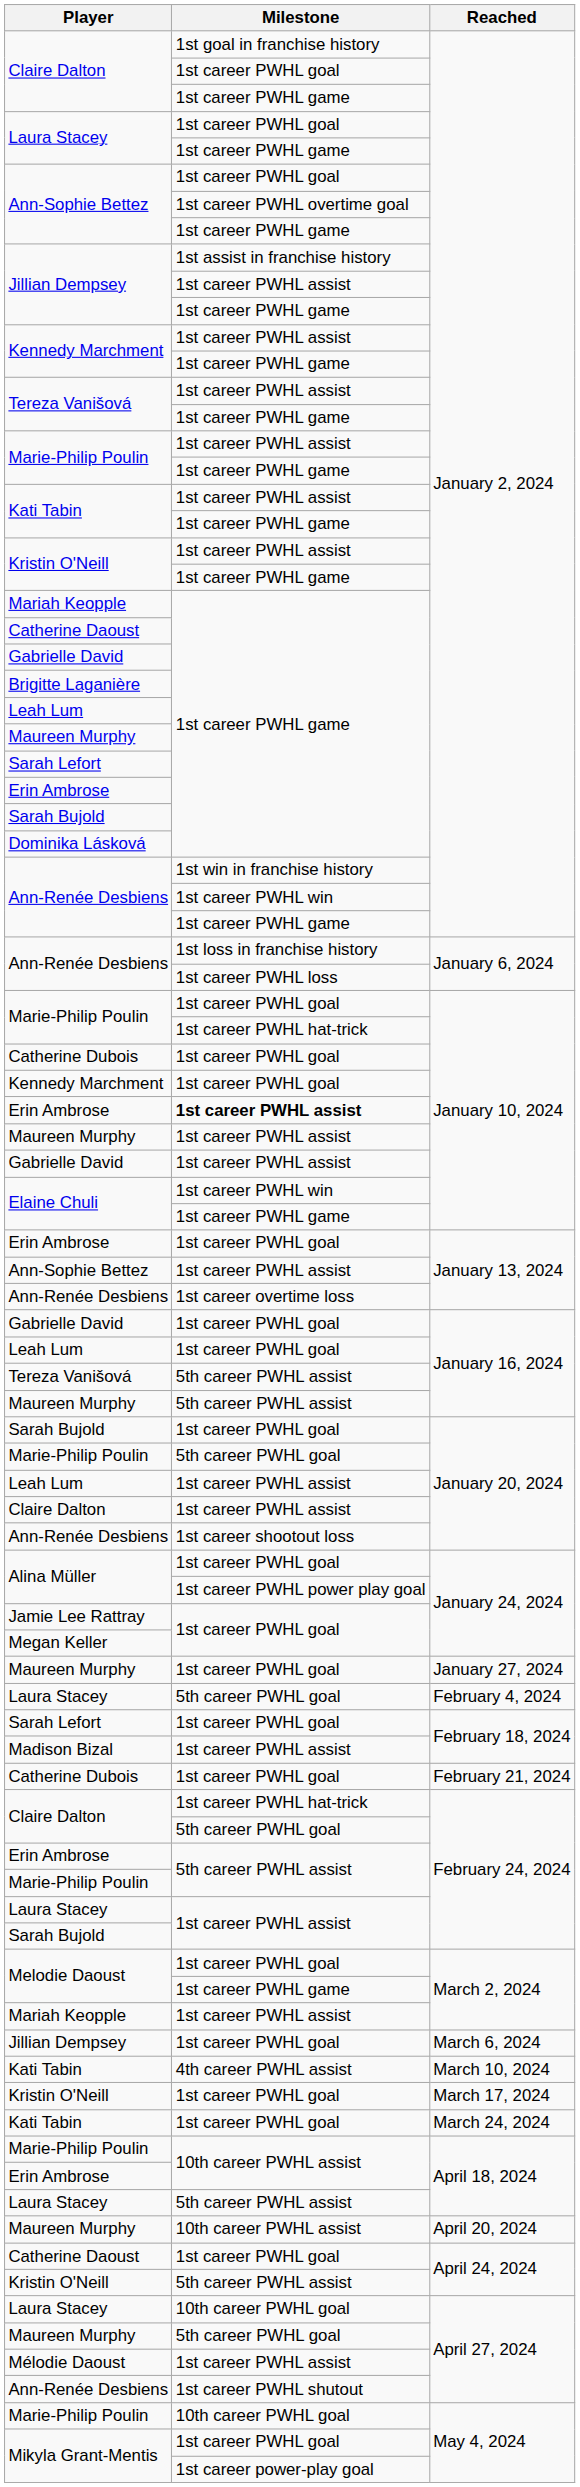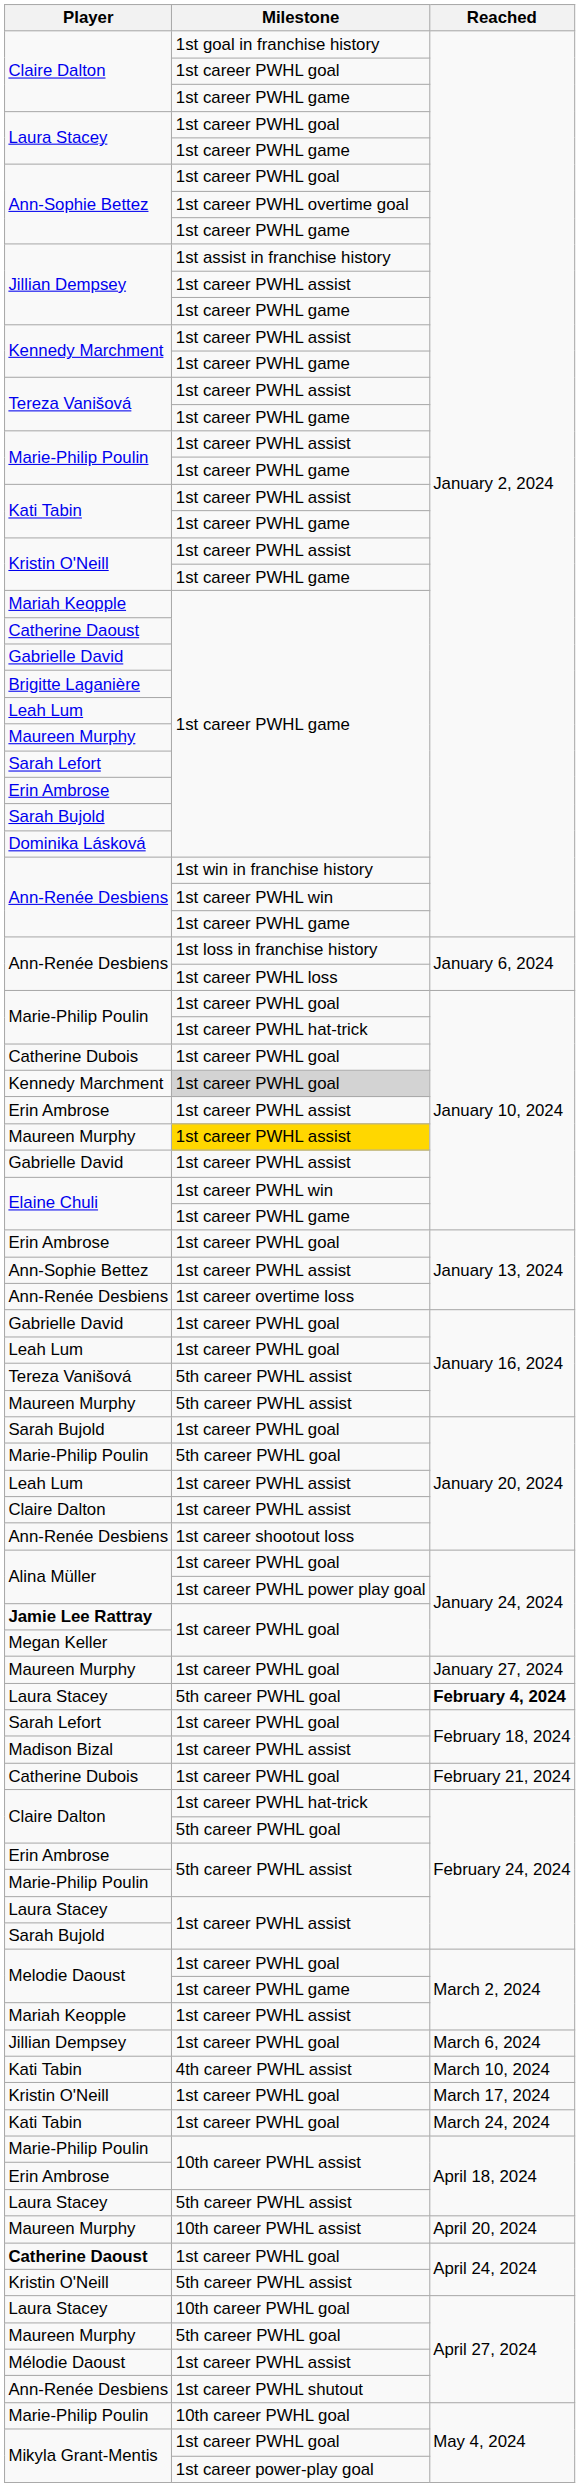(258, 1083) no background -> (258, 1083) lightgrey background
(269, 1110) bold -> (263, 1110) normal
(263, 1136) no background -> (263, 1136) gold background
(77, 1616) normal -> (80, 1616) bold
(497, 1696) normal -> (500, 1696) bold
(74, 2255) normal -> (78, 2255) bold
